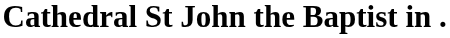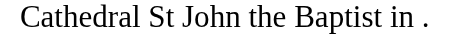(225, 14) bold -> (225, 16) normal
